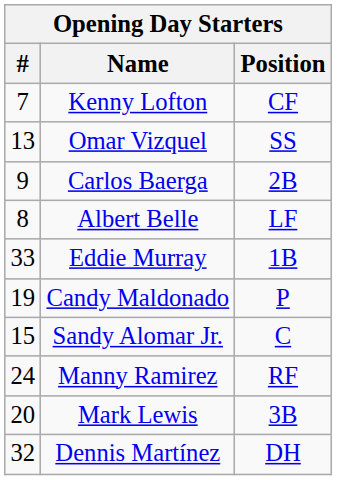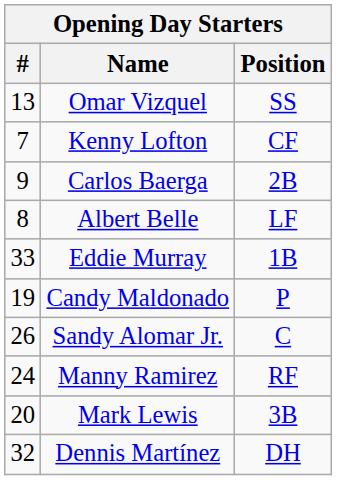rows swapped: (138, 102) <-> (138, 141)
(23, 336) 15 -> (23, 336) 26
